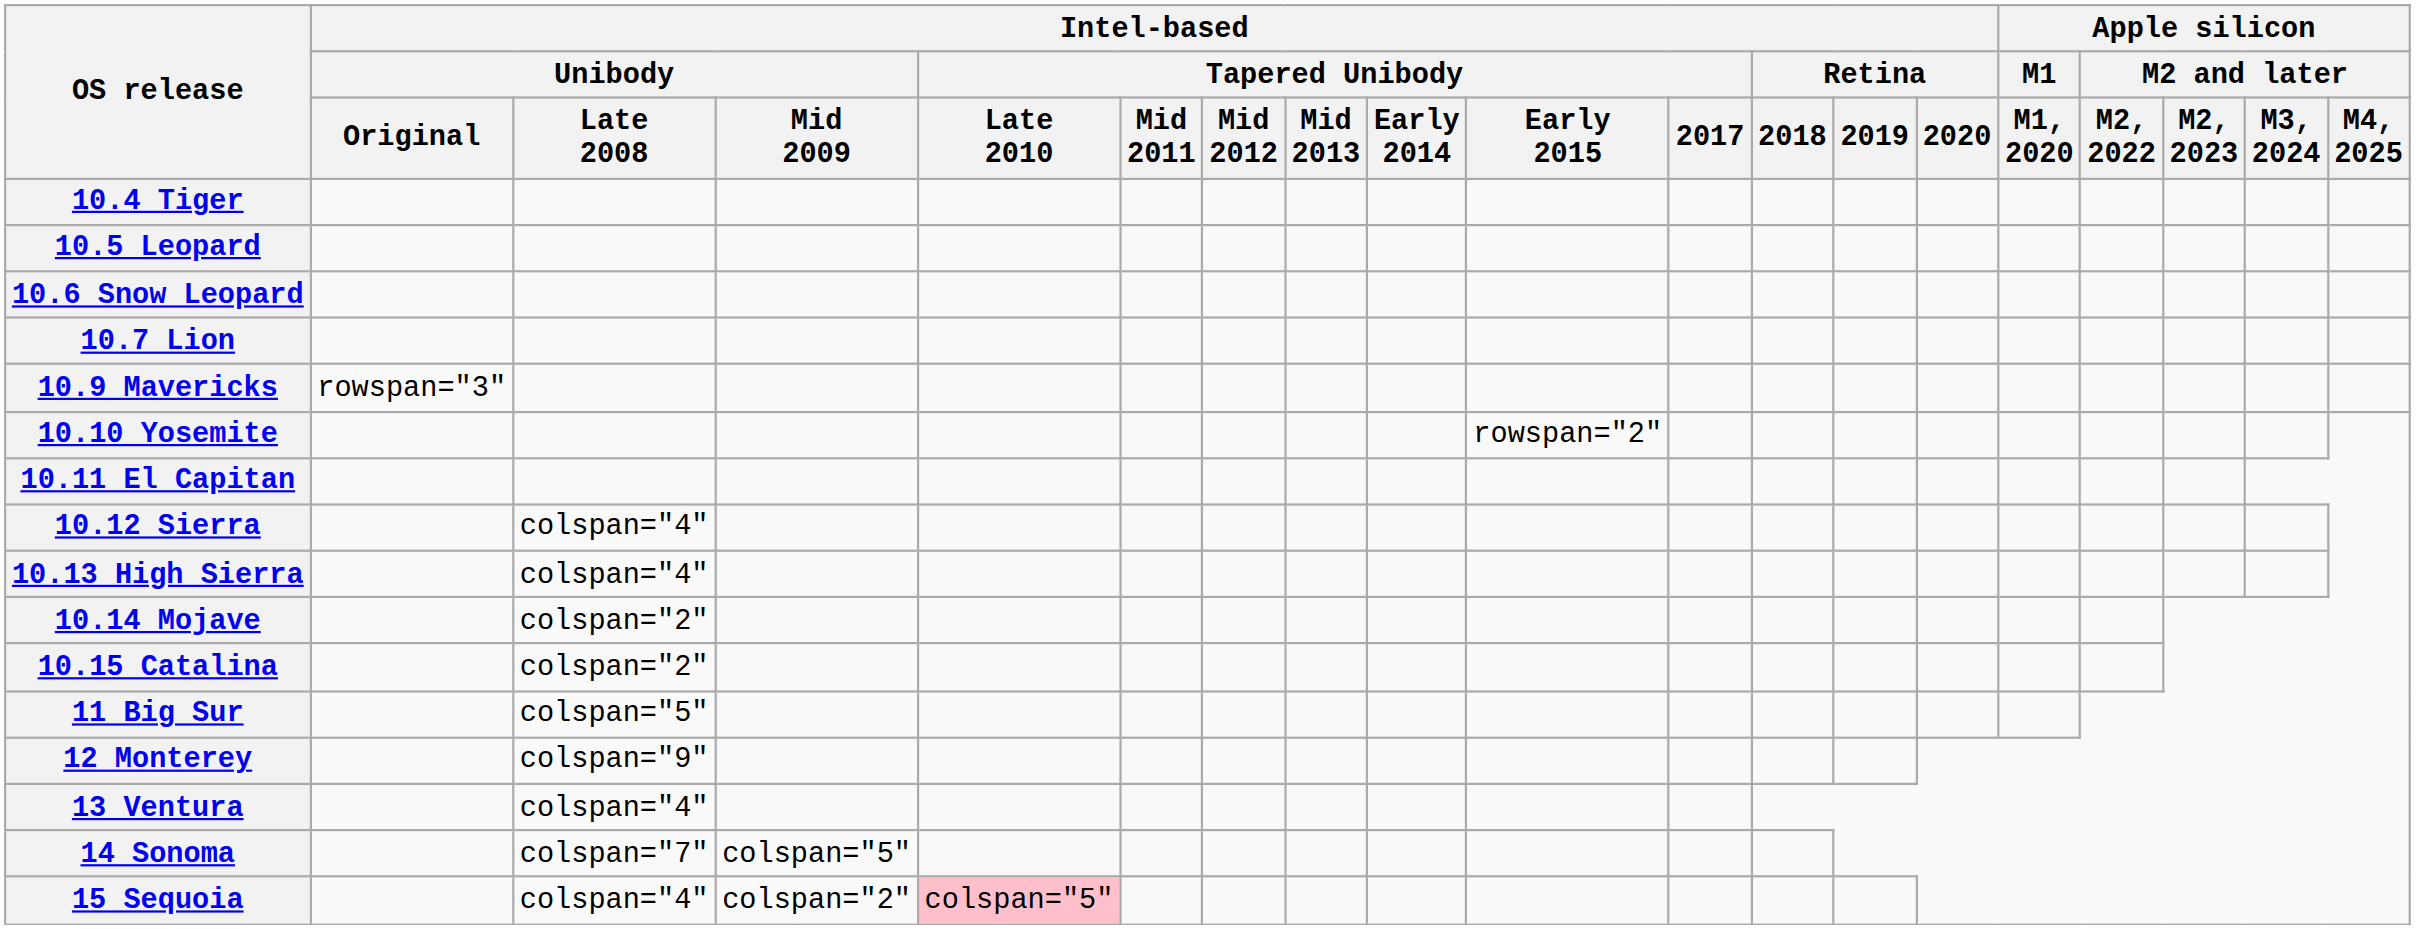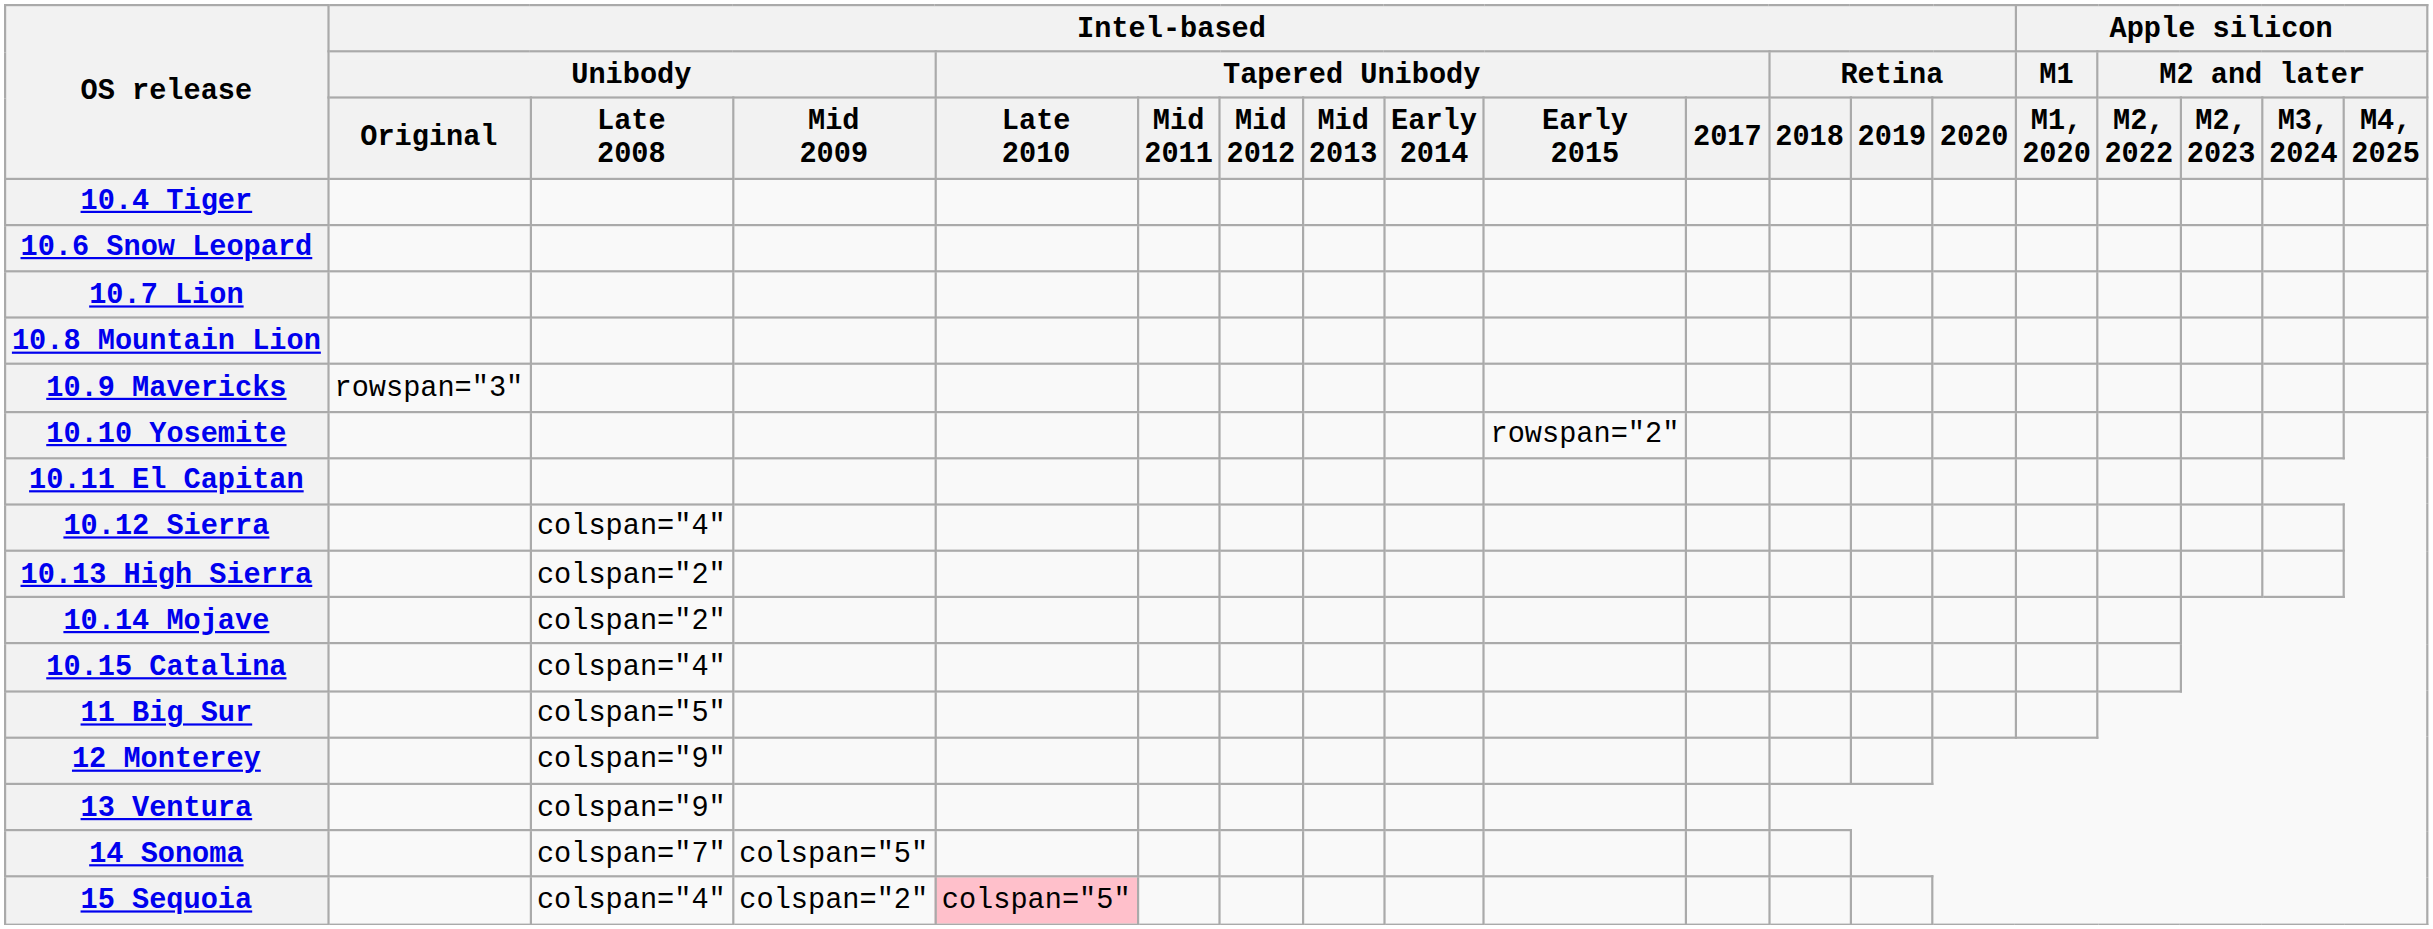- row: (158, 248)
+ row: (166, 341)
(614, 574) colspan="4" -> (631, 574) colspan="2"
(614, 667) colspan="2" -> (631, 667) colspan="4"
(614, 807) colspan="4" -> (631, 807) colspan="9"
